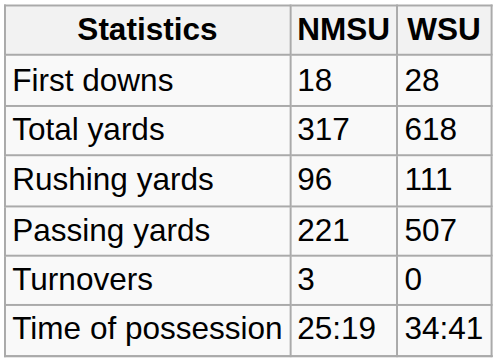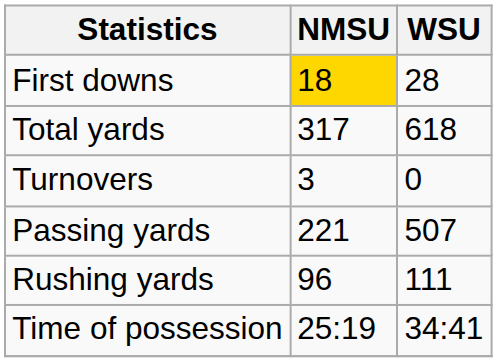(315, 80) no background -> (315, 80) gold background
rows swapped: (113, 179) <-> (83, 279)
